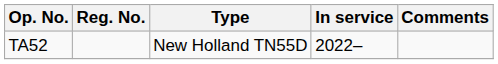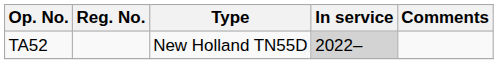(339, 44) no background -> (339, 44) lightgrey background
